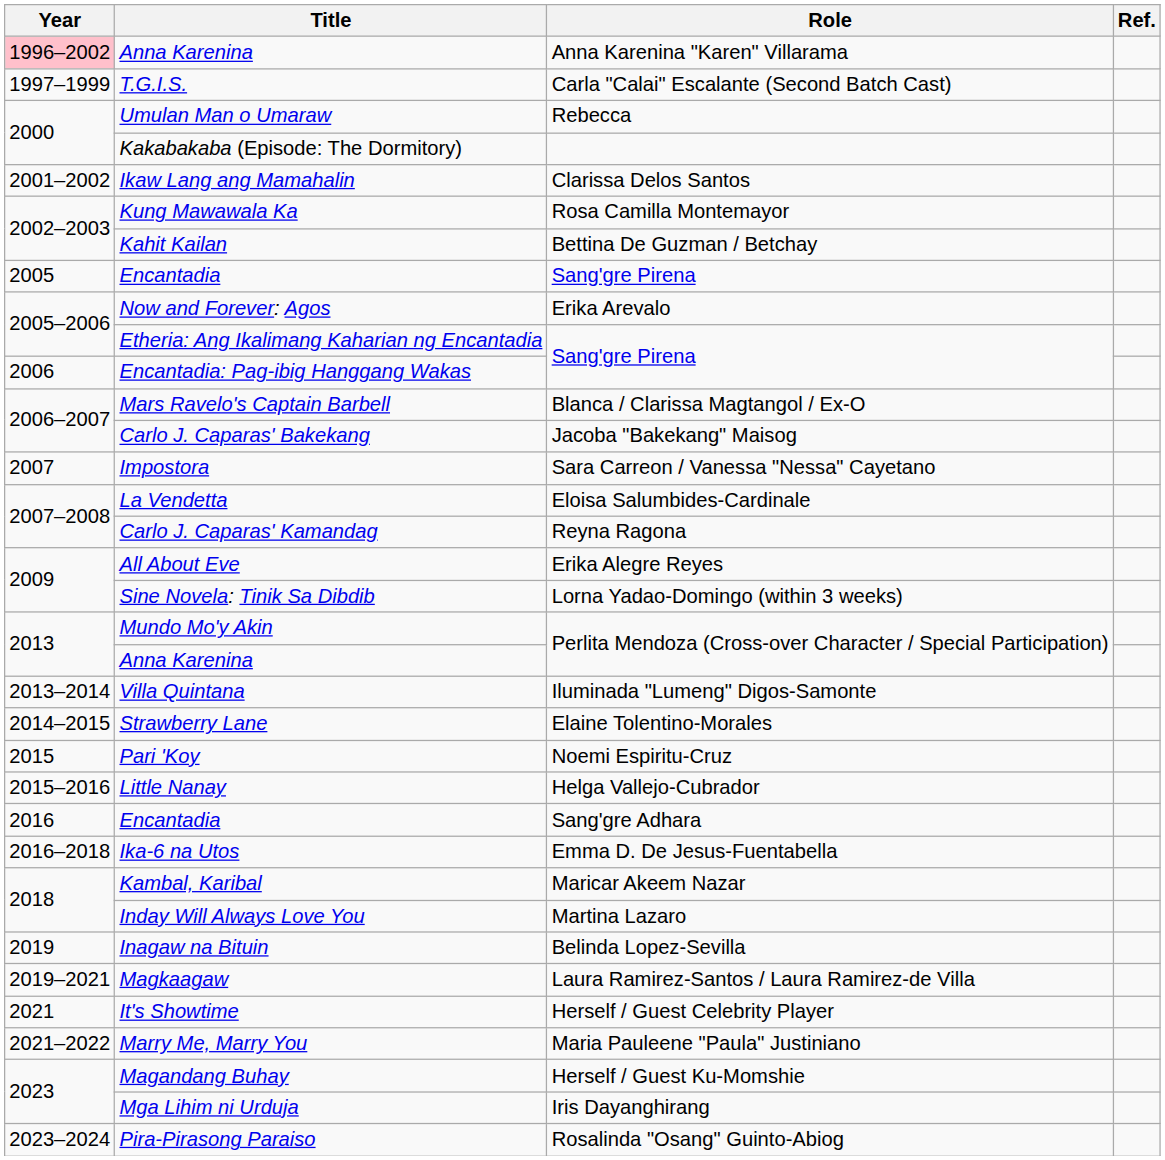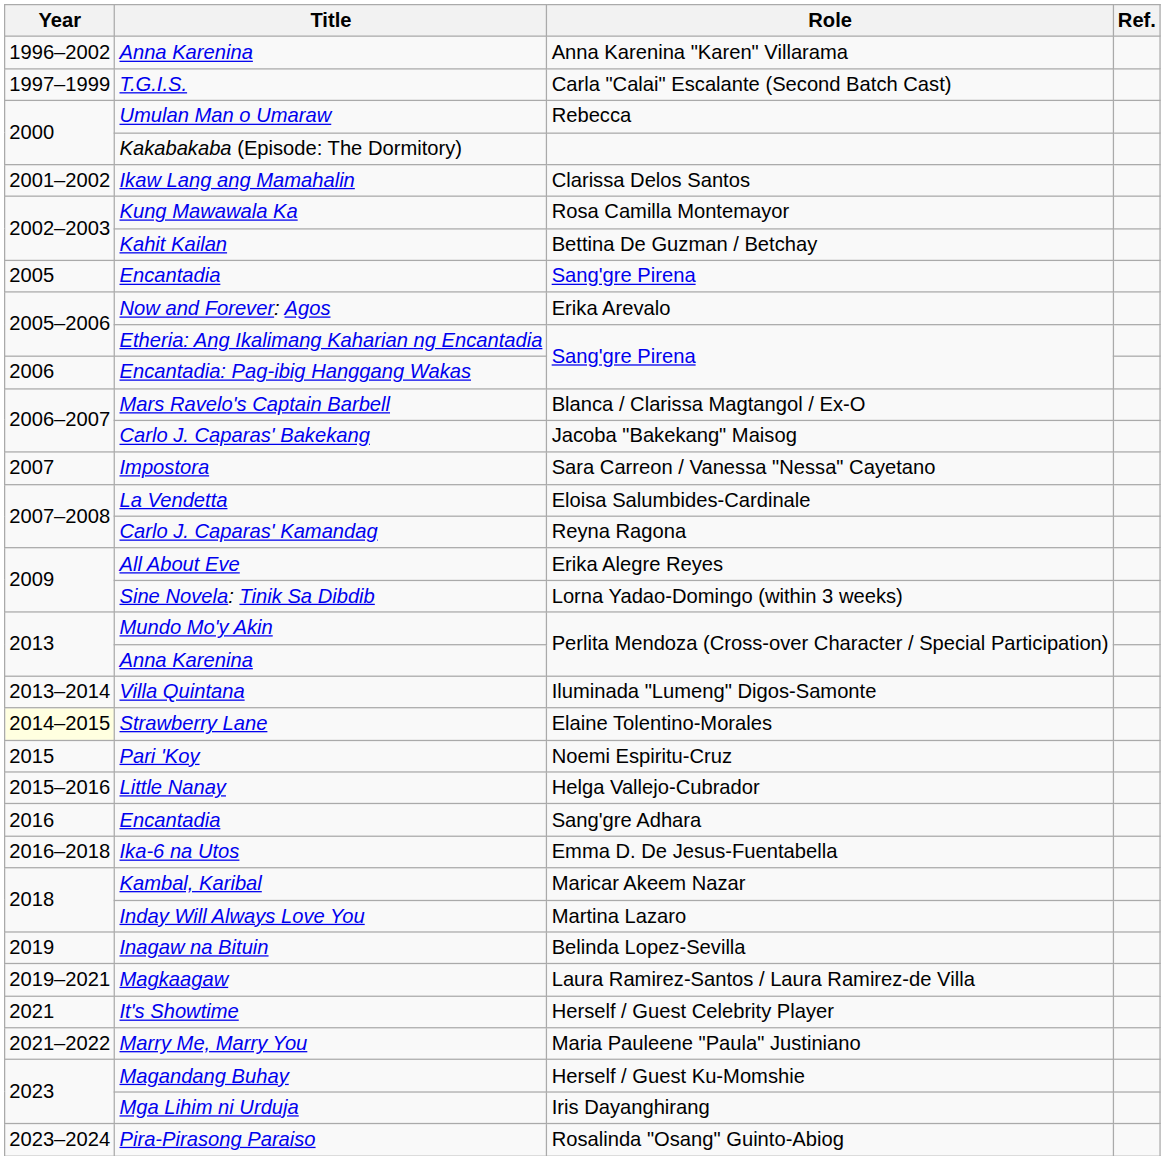(60, 52) pink background -> (60, 52) no background
(60, 723) no background -> (60, 723) lightyellow background
